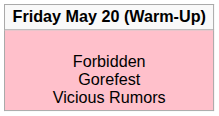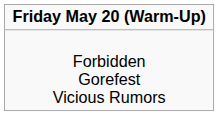(109, 79) pink background -> (109, 79) no background
